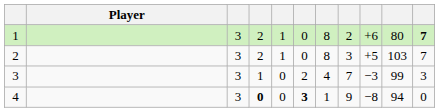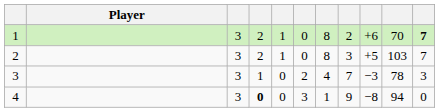(397, 35) 80 -> (397, 35) 70
(397, 76) 99 -> (397, 76) 78
(305, 96) bold -> (305, 96) normal
